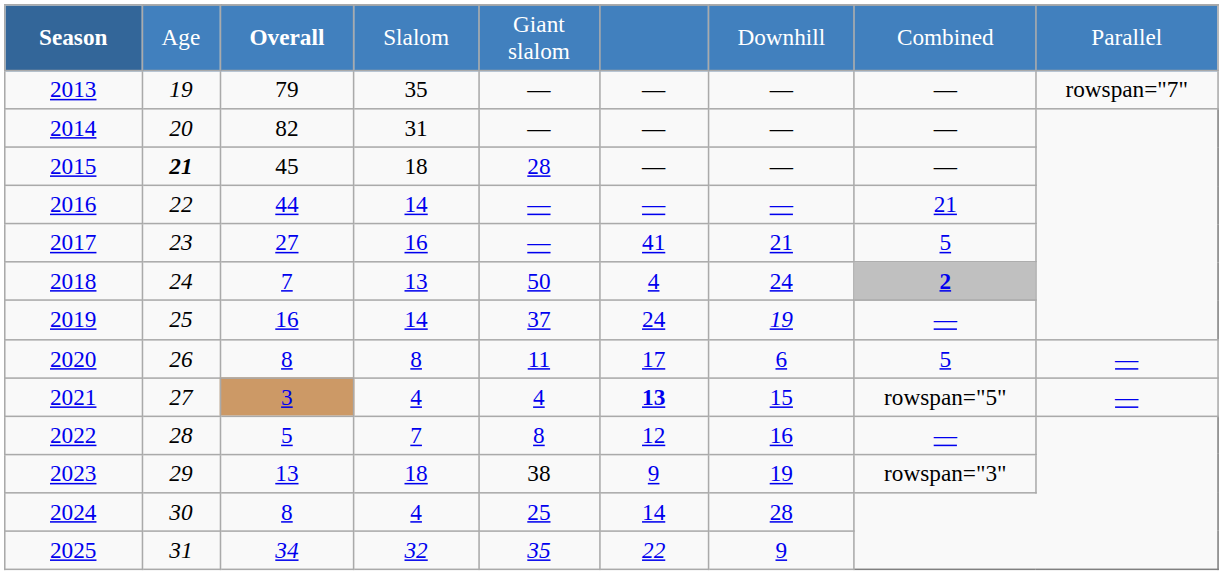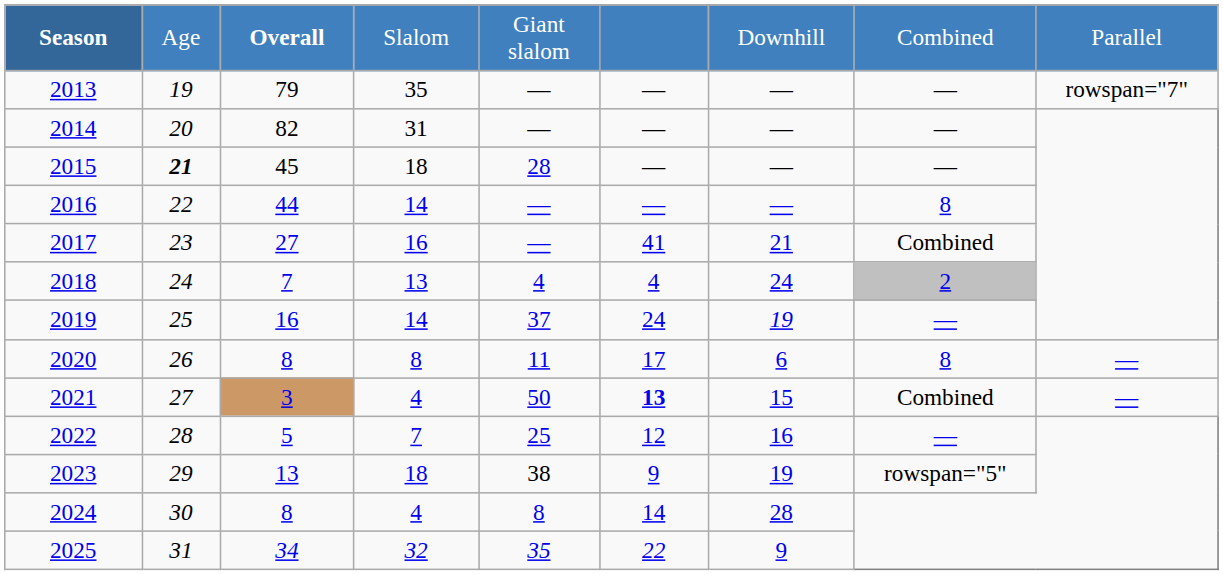(945, 204) 21 -> (945, 204) 8
(945, 243) 5 -> (945, 243) Combined
(539, 281) 50 -> (539, 281) 4
(945, 281) bold -> (945, 281) normal
(945, 358) 5 -> (945, 358) 8
(539, 396) 4 -> (539, 396) 50
(945, 396) rowspan="5" -> (945, 396) Combined
(539, 434) 8 -> (539, 434) 25
(945, 473) rowspan="3" -> (945, 473) rowspan="5"
(539, 511) 25 -> (539, 511) 8
